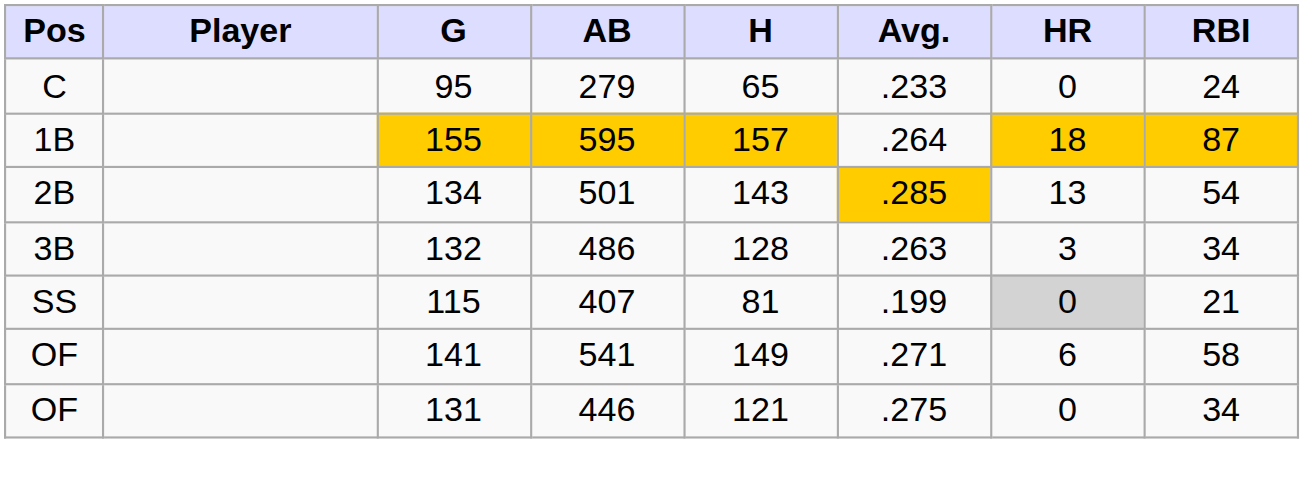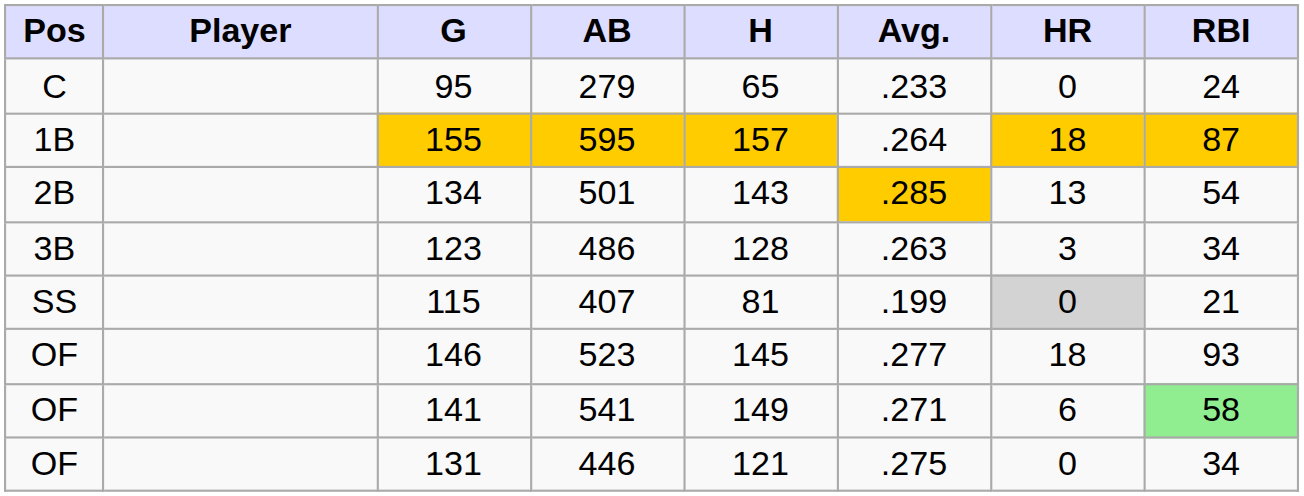(454, 247) 132 -> (454, 247) 123
+ row: (607, 355)
(1221, 355) no background -> (1221, 409) lightgreen background
